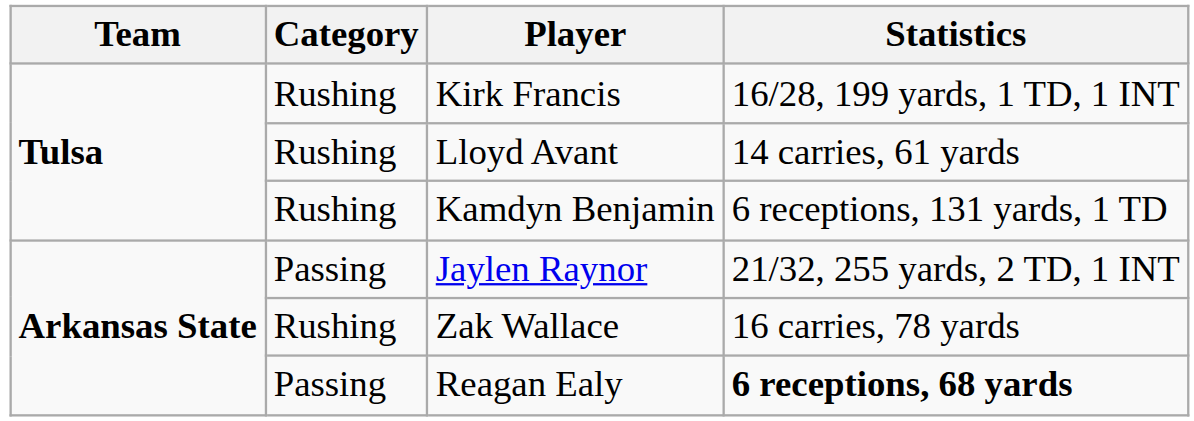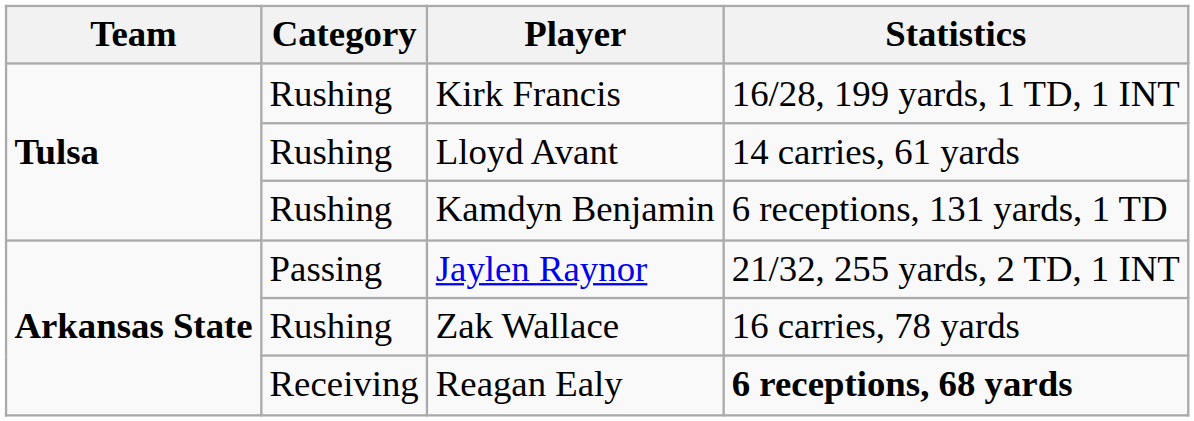(330, 384) Passing -> (344, 384) Receiving
